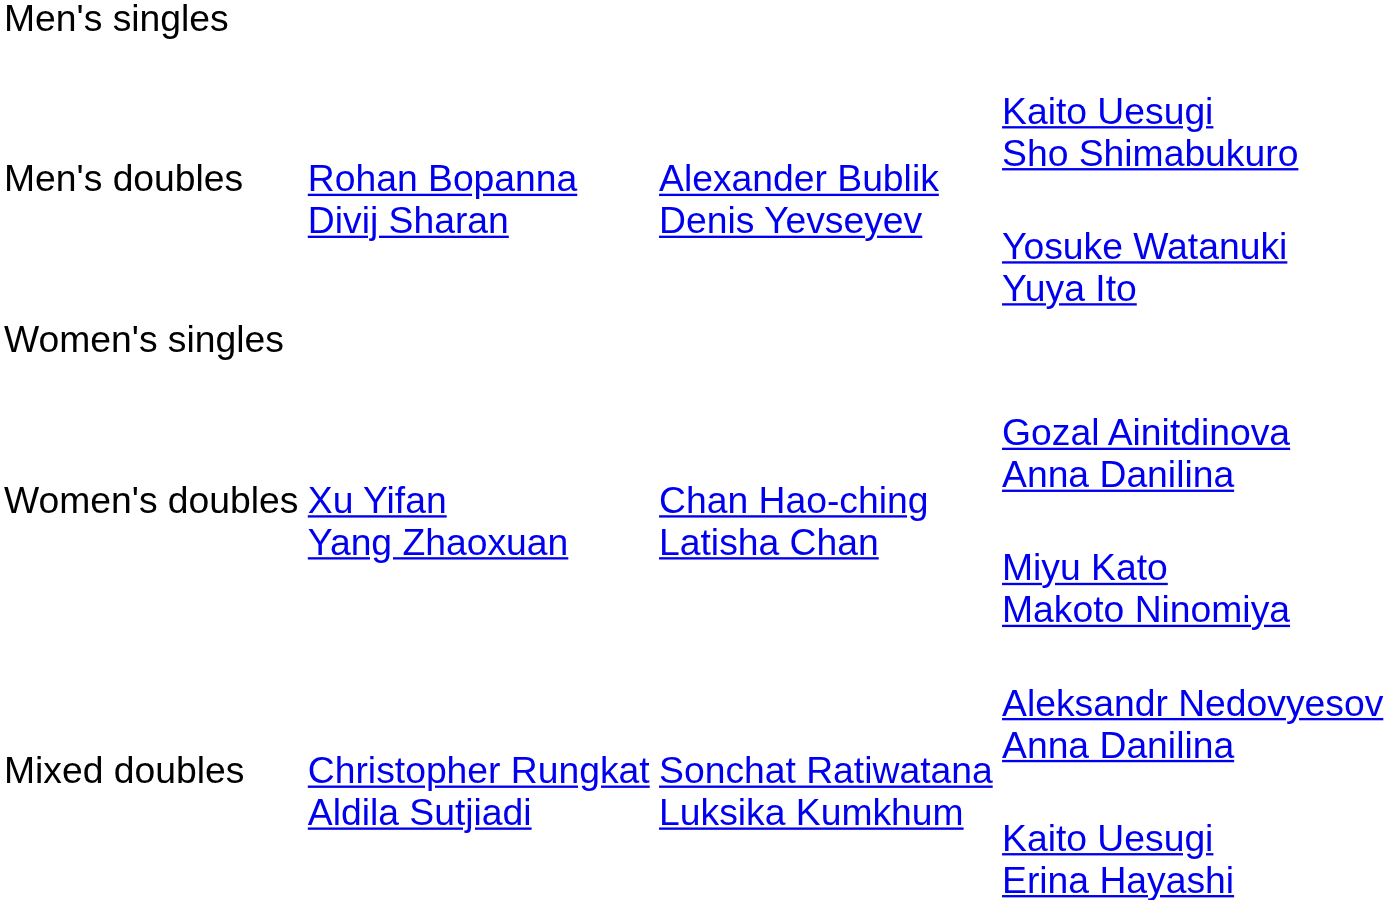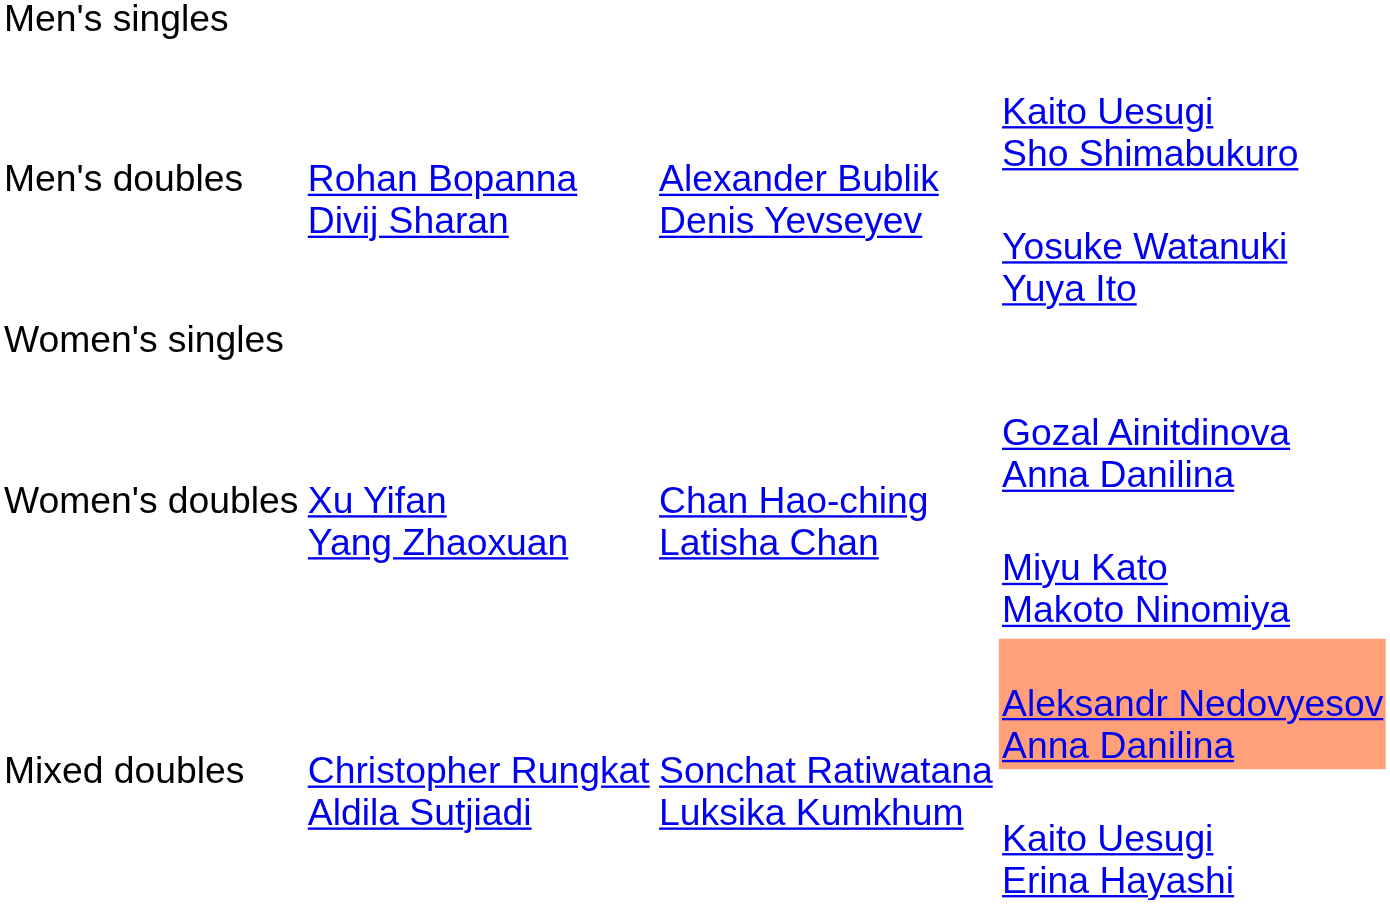(1193, 724) no background -> (1193, 724) lightsalmon background
